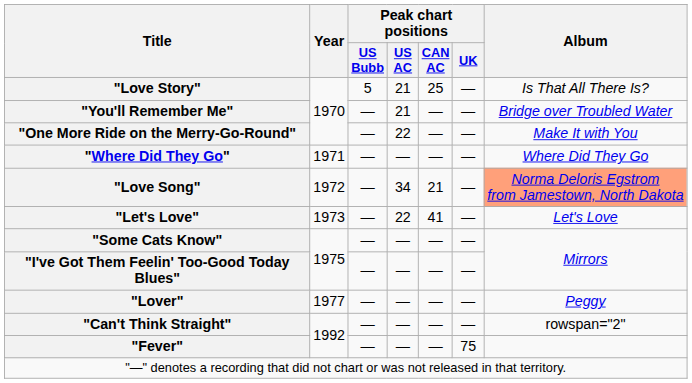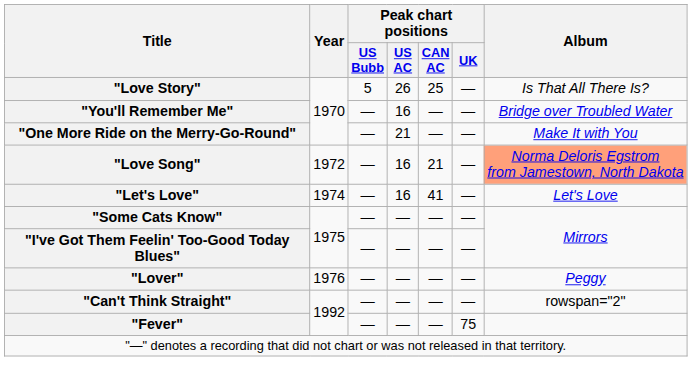(403, 88) 21 -> (403, 88) 26
(403, 111) 21 -> (403, 111) 16
(403, 134) 22 -> (403, 134) 21
- row: (157, 156)
(403, 187) 34 -> (403, 164) 16
(329, 217) 1973 -> (329, 195) 1974
(403, 217) 22 -> (403, 195) 16
(329, 301) 1977 -> (329, 279) 1976
